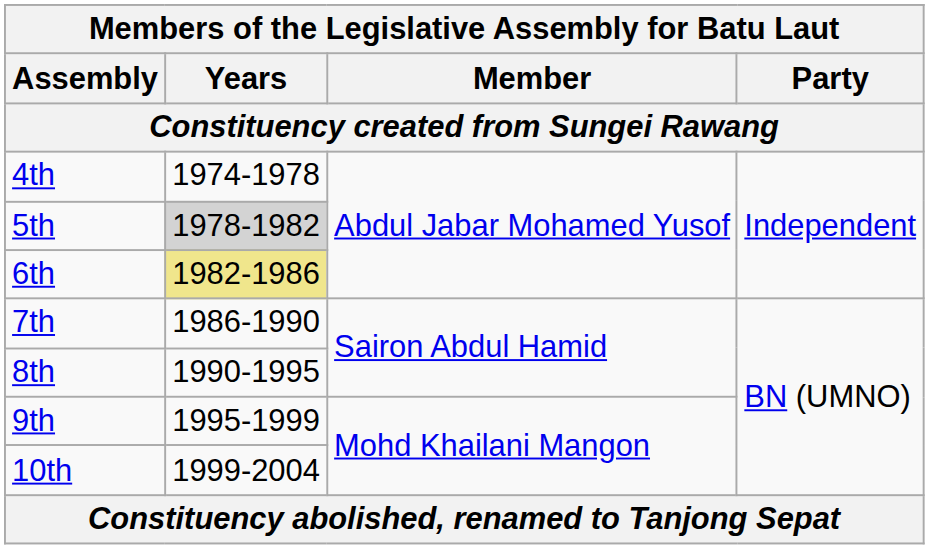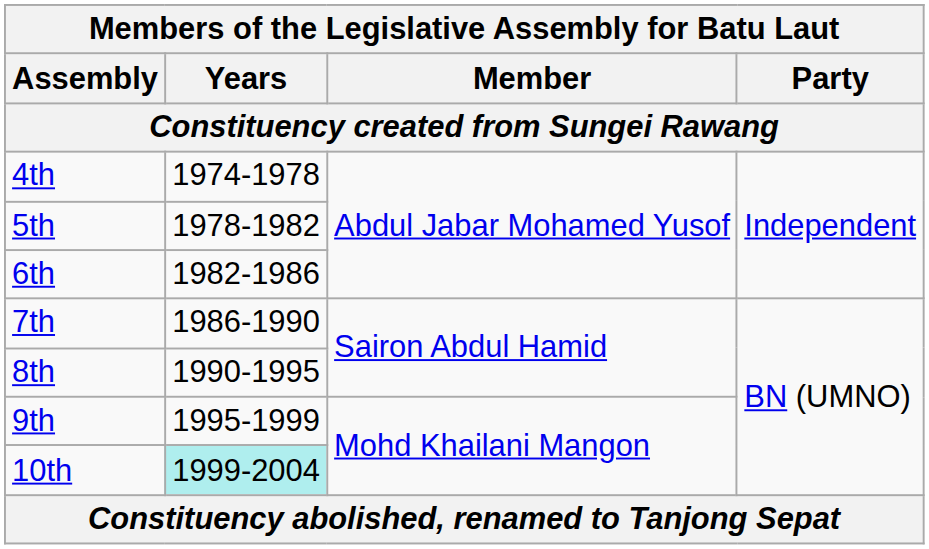(246, 224) lightgrey background -> (246, 224) no background
(246, 273) khaki background -> (246, 273) no background
(246, 469) no background -> (246, 469) paleturquoise background
